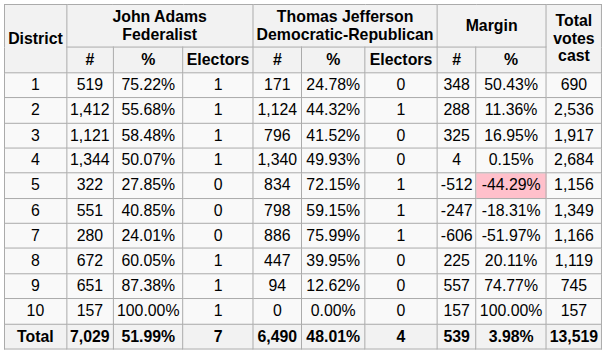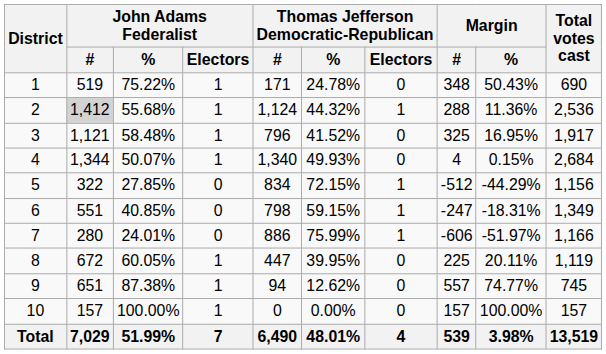(90, 110) no background -> (90, 110) lightgrey background
(511, 185) pink background -> (511, 185) no background
